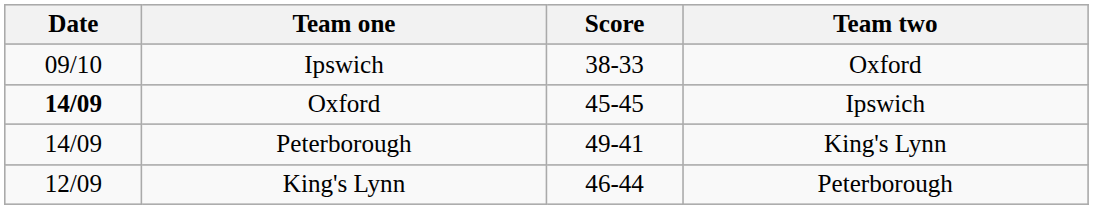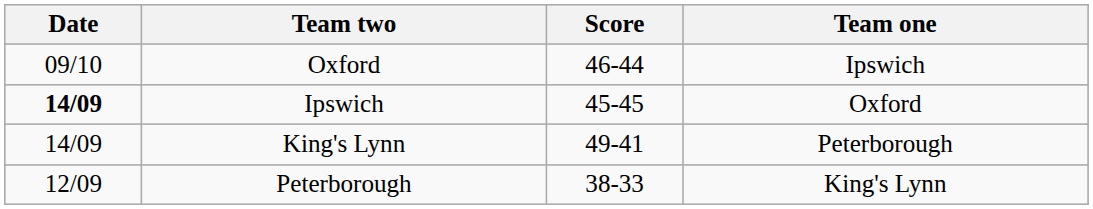columns swapped: (344, 24) <-> (885, 24)
(615, 64) 38-33 -> (615, 64) 46-44
(615, 183) 46-44 -> (615, 183) 38-33
